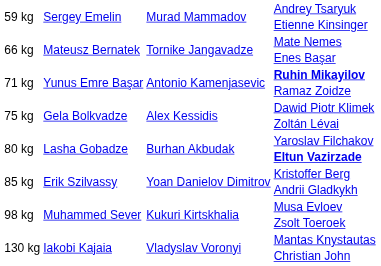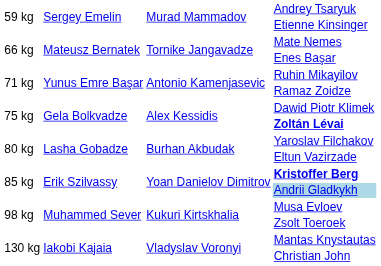(319, 75) bold -> (316, 75) normal
(306, 124) normal -> (309, 124) bold
(318, 157) bold -> (315, 157) normal
(312, 174) normal -> (316, 174) bold
(316, 190) no background -> (316, 190) lightblue background
